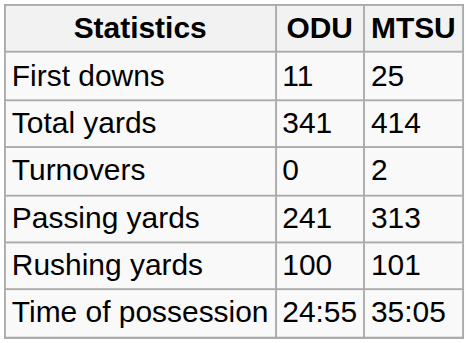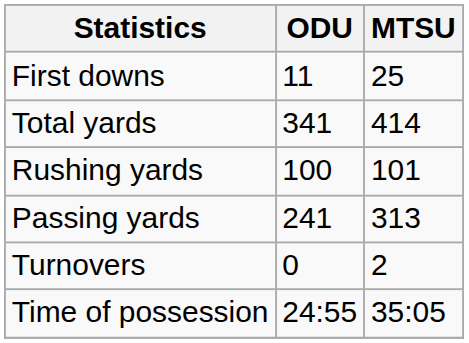rows swapped: (107, 265) <-> (79, 170)
